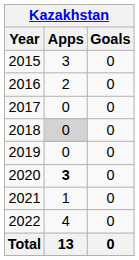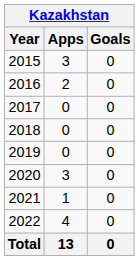(66, 130) lightgrey background -> (66, 130) no background
(66, 175) bold -> (66, 175) normal
